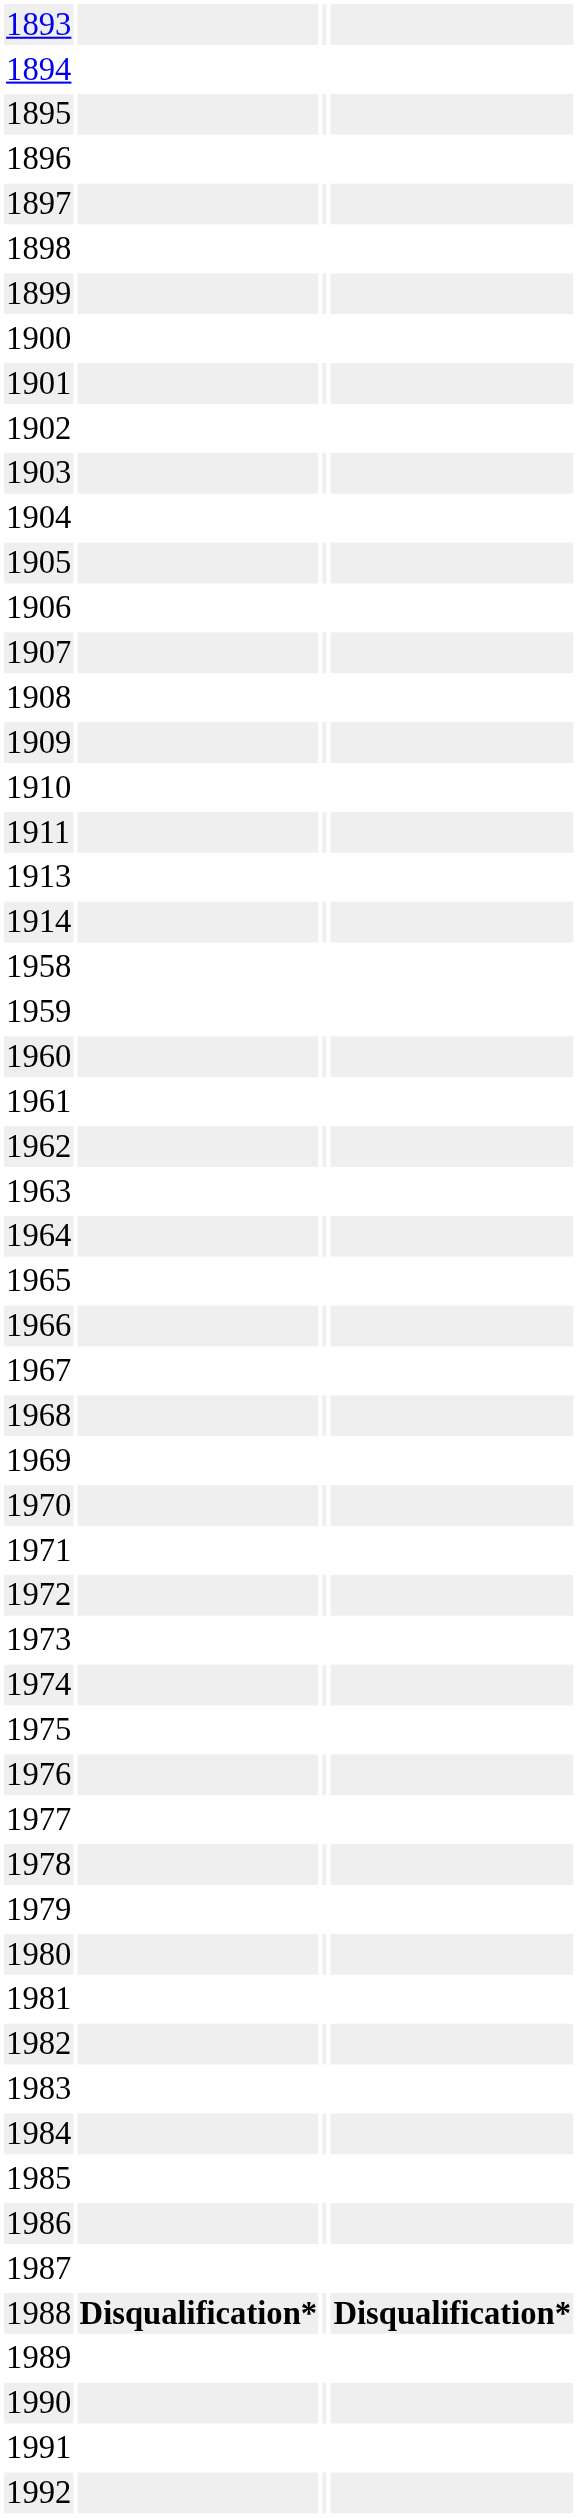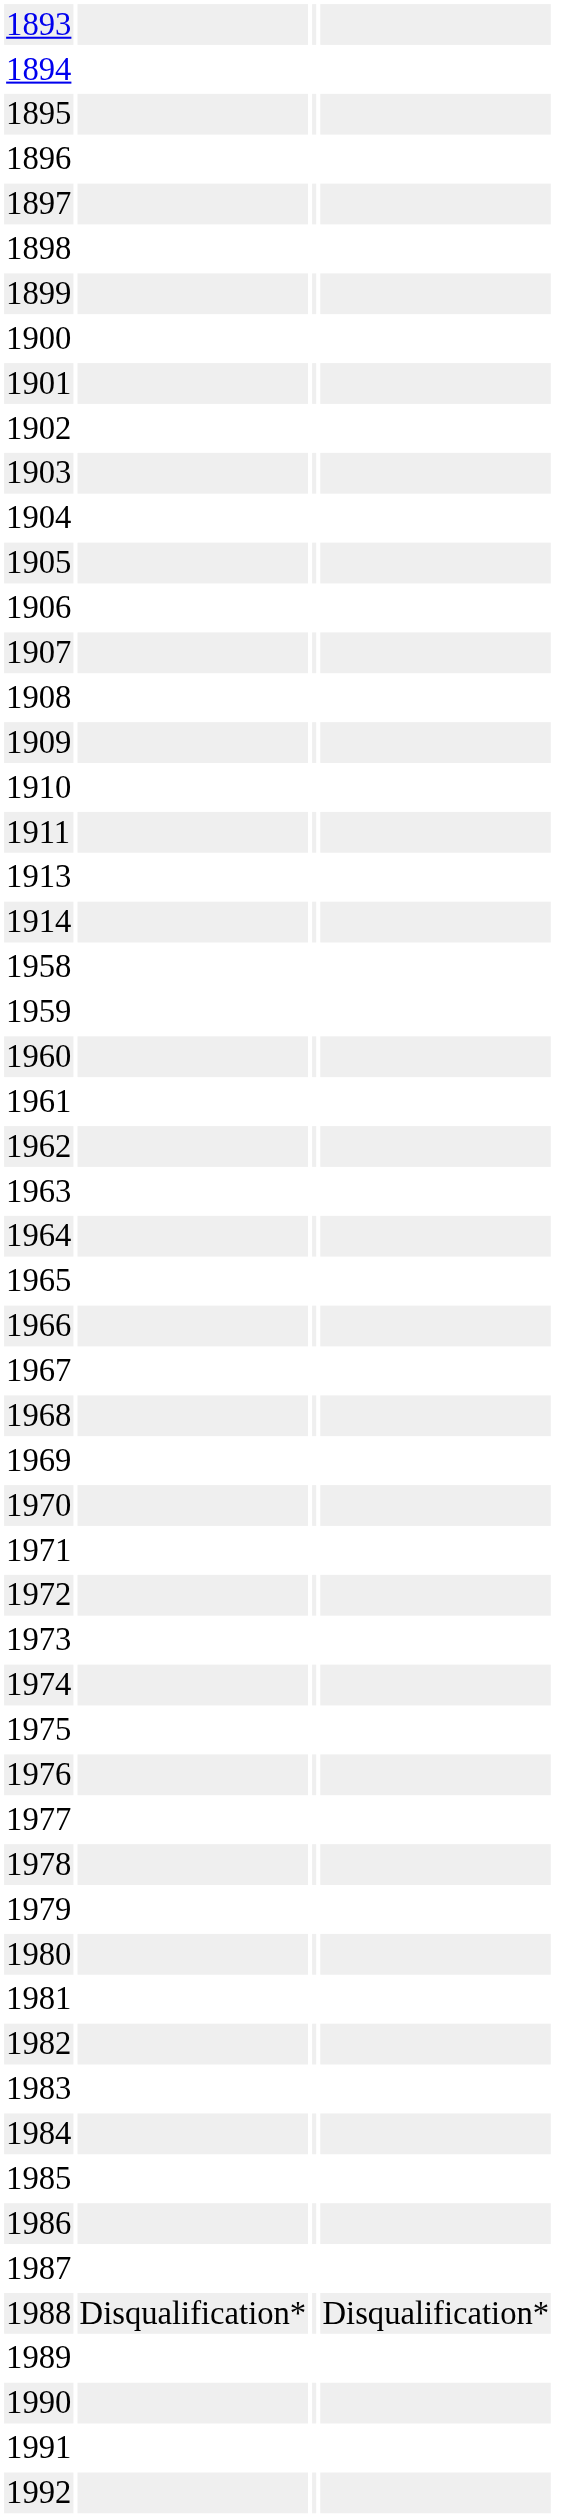(198, 2312) bold -> (193, 2312) normal
(452, 2312) bold -> (436, 2312) normal
